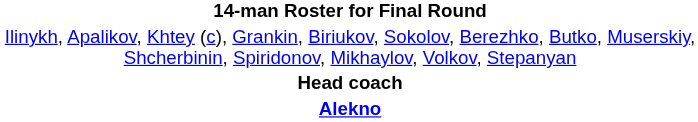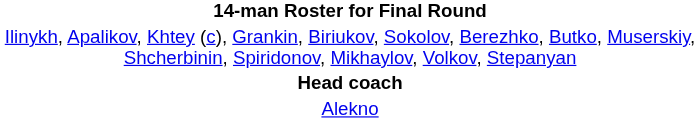(350, 109) bold -> (350, 109) normal
